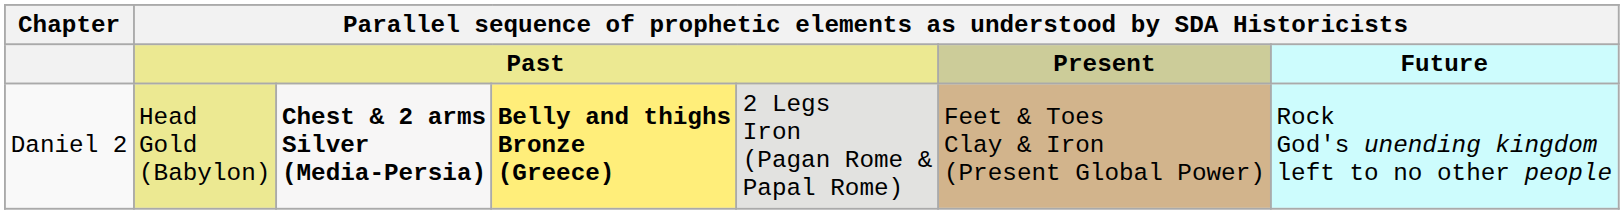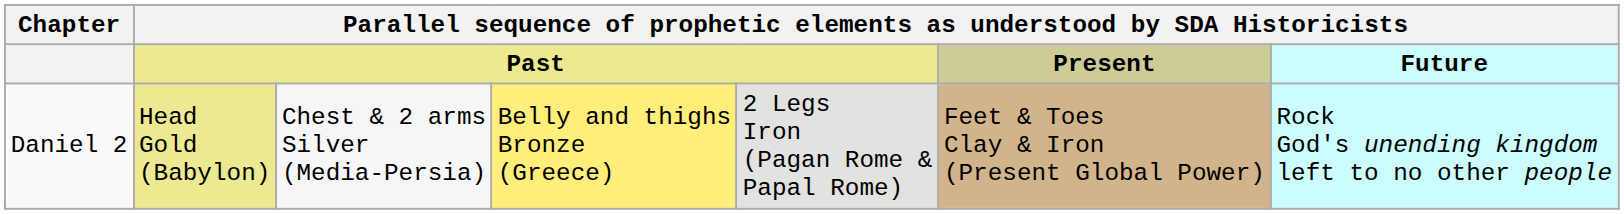(384, 146) bold -> (384, 146) normal
(614, 146) bold -> (614, 146) normal
